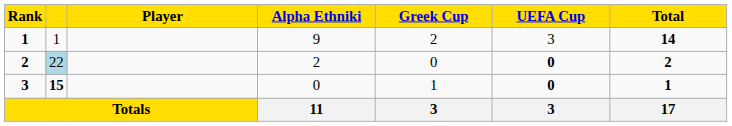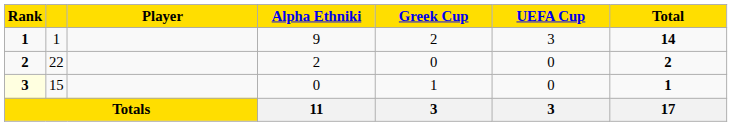(56, 62) lightblue background -> (56, 62) no background
(551, 62) bold -> (551, 62) normal
(25, 86) no background -> (25, 86) lightyellow background
(56, 86) bold -> (56, 86) normal
(551, 86) bold -> (551, 86) normal
